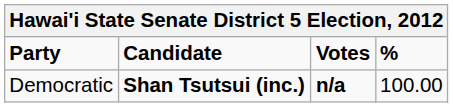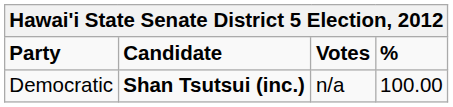(331, 85) bold -> (330, 85) normal
